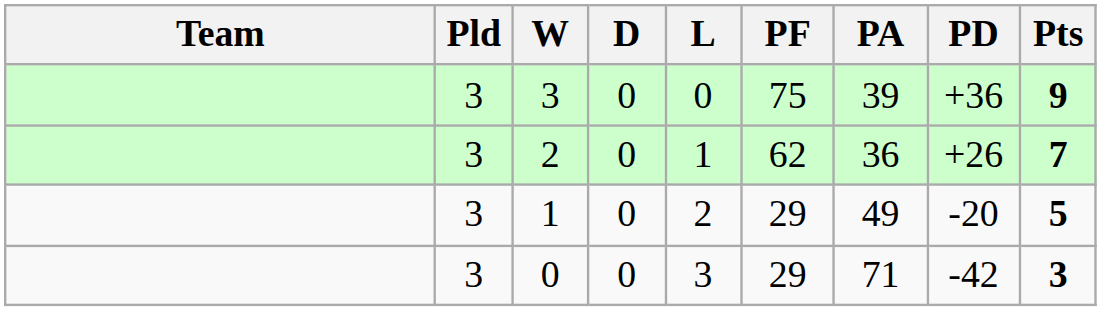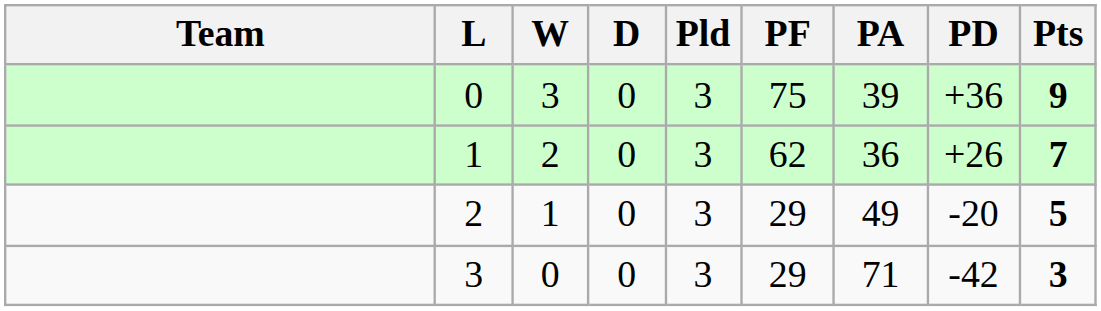columns swapped: (474, 34) <-> (703, 34)
